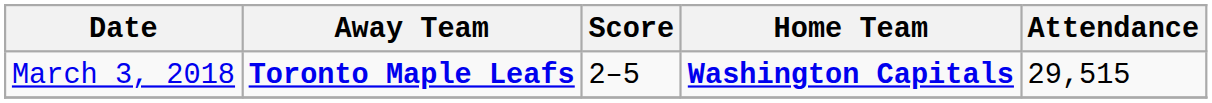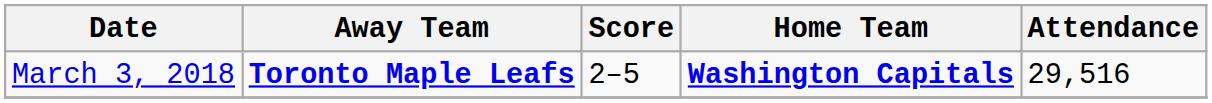(1079, 75) 29,515 -> (1079, 75) 29,516
